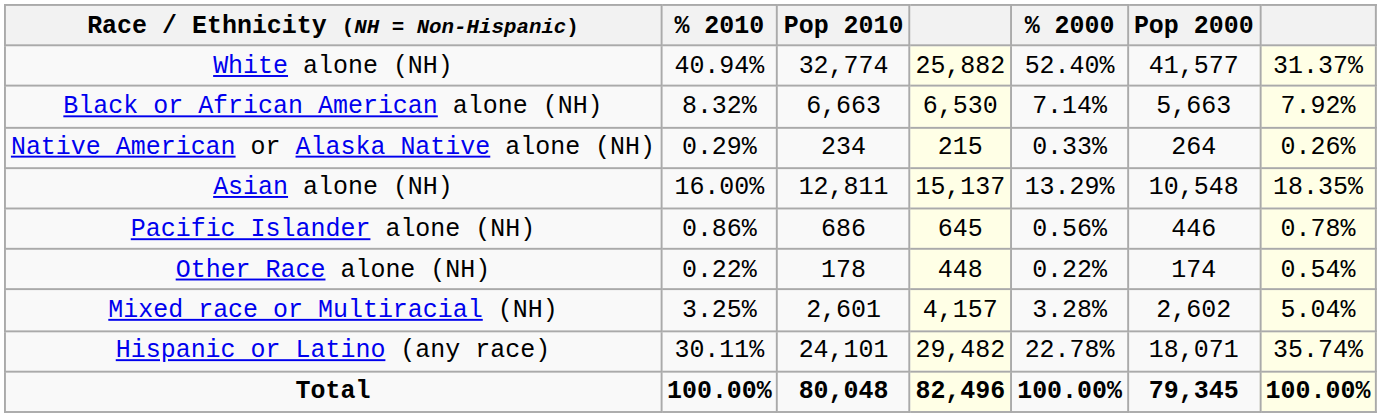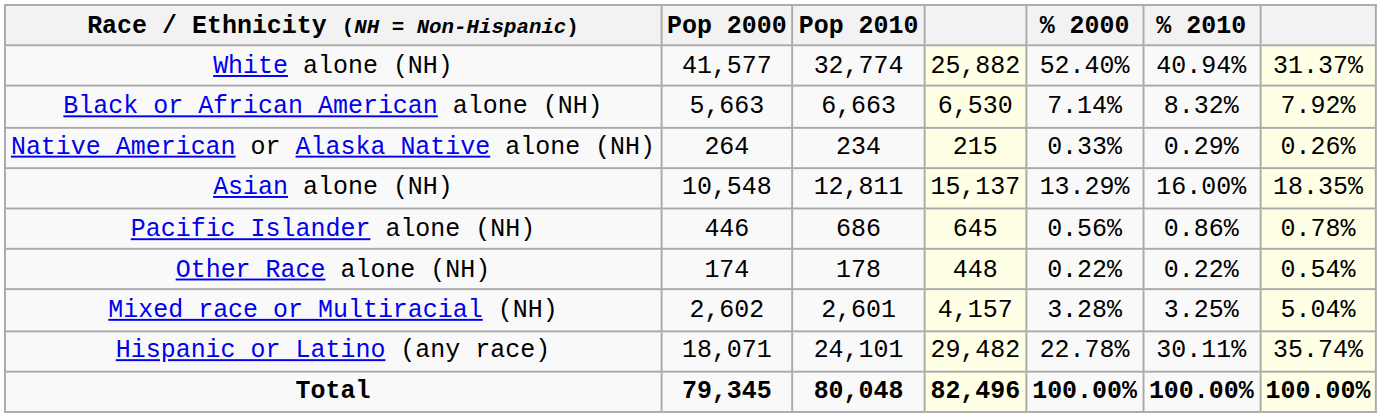columns swapped: (1194, 25) <-> (719, 25)
